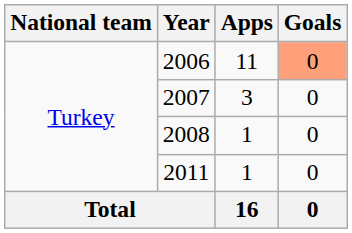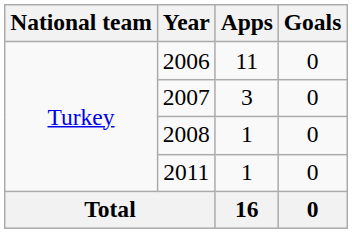(313, 60) lightsalmon background -> (313, 60) no background
